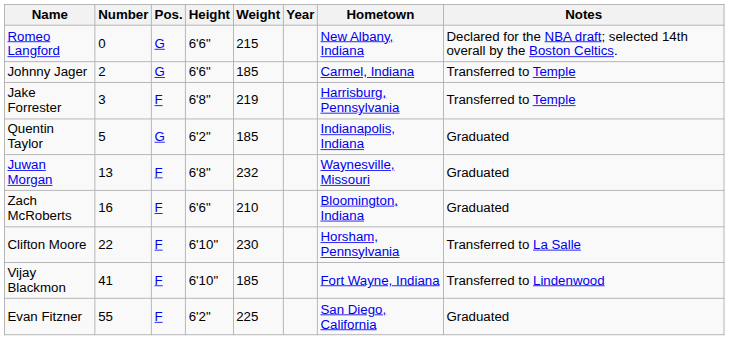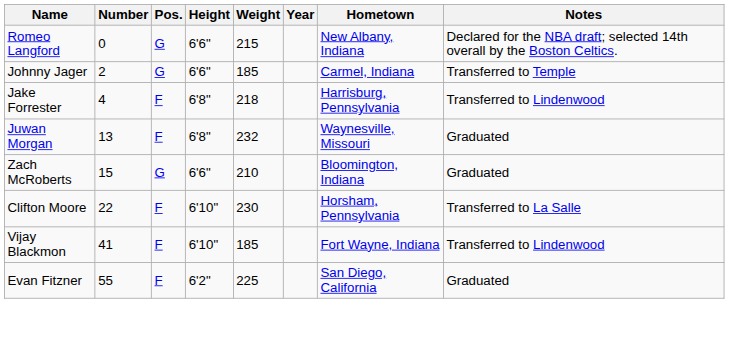(102, 100) 3 -> (102, 100) 4
(247, 100) 219 -> (247, 100) 218
(511, 100) Transferred to Temple -> (526, 100) Transferred to Lindenwood
- row: (31, 136)
(106, 208) 16 -> (106, 172) 15
(159, 208) F -> (160, 172) G
